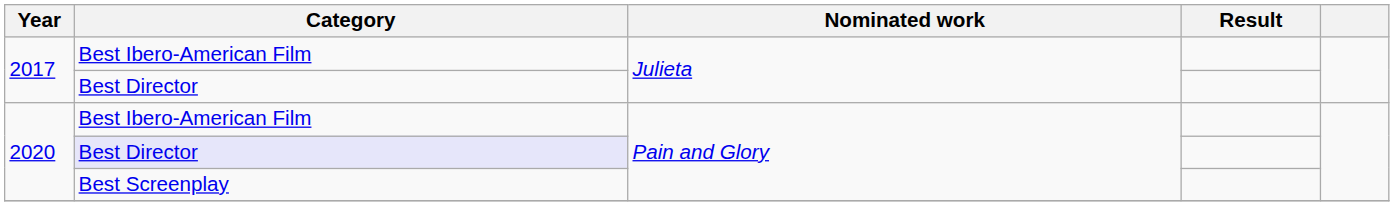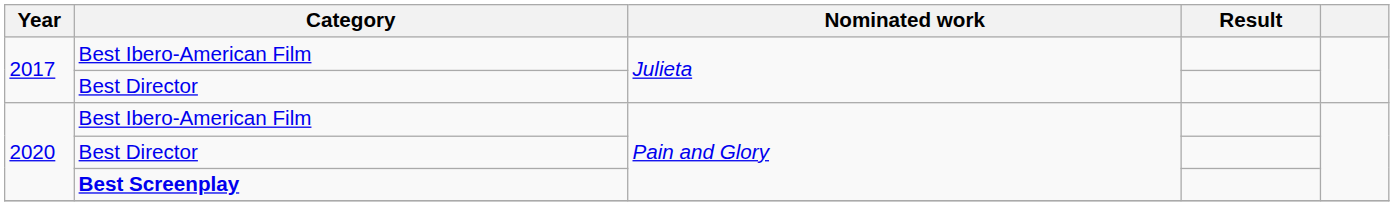(138, 151) lavender background -> (138, 151) no background
(154, 184) normal -> (159, 184) bold
